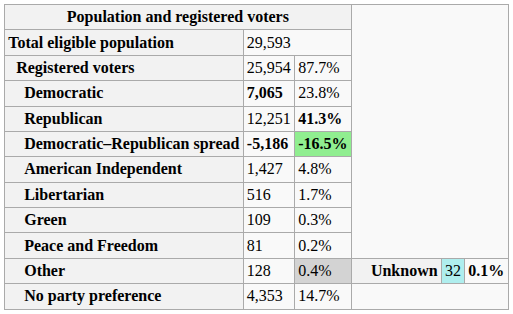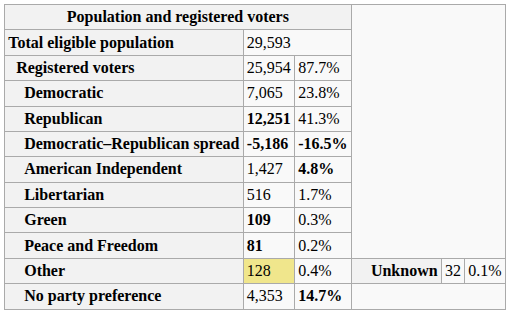(265, 93) bold -> (265, 93) normal
(269, 118) normal -> (269, 118) bold
(320, 118) bold -> (319, 118) normal
(323, 144) lightgreen background -> (323, 144) no background
(315, 169) normal -> (316, 169) bold
(259, 220) normal -> (259, 220) bold
(255, 245) normal -> (255, 245) bold
(259, 270) no background -> (259, 270) khaki background
(315, 270) lightgrey background -> (315, 270) no background
(453, 270) paleturquoise background -> (453, 270) no background
(486, 270) bold -> (485, 270) normal
(319, 296) normal -> (320, 296) bold
